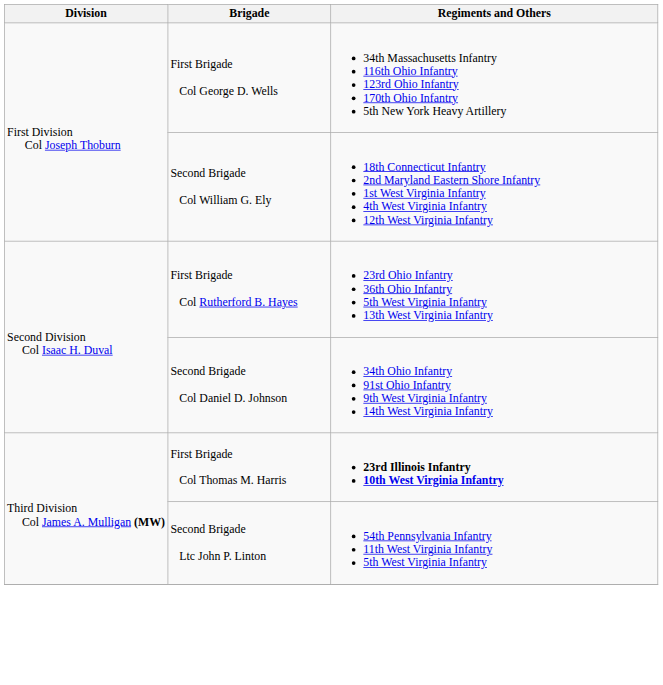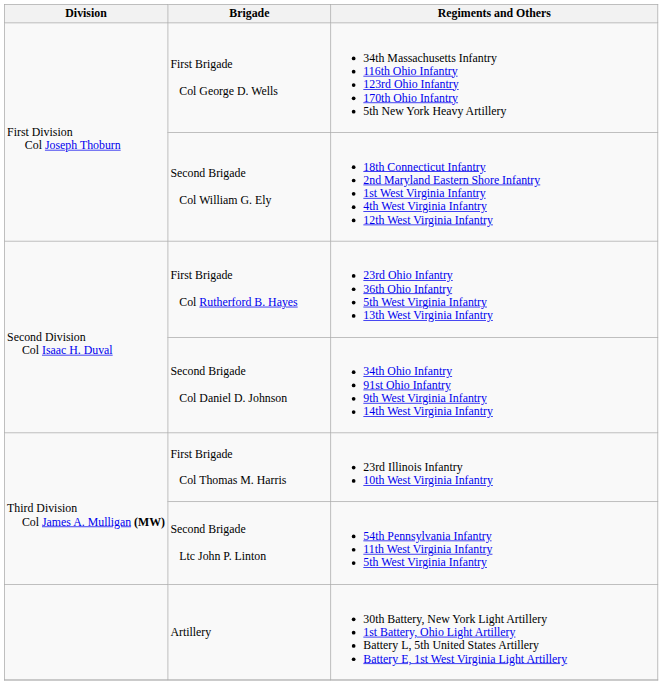(494, 474) bold -> (494, 474) normal
+ row: (191, 632)
